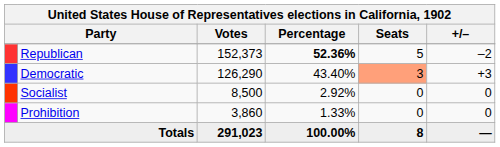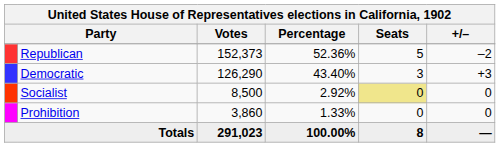(334, 54) bold -> (334, 54) normal
(420, 74) lightsalmon background -> (420, 74) no background
(420, 93) no background -> (420, 93) khaki background
